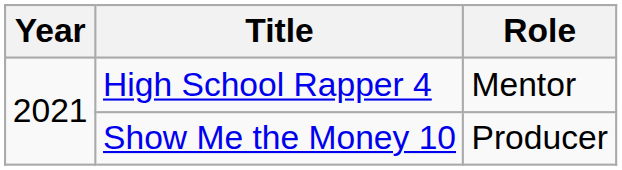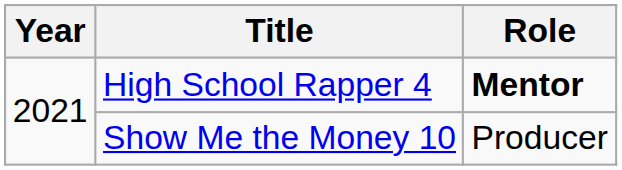(524, 84) normal -> (528, 84) bold
